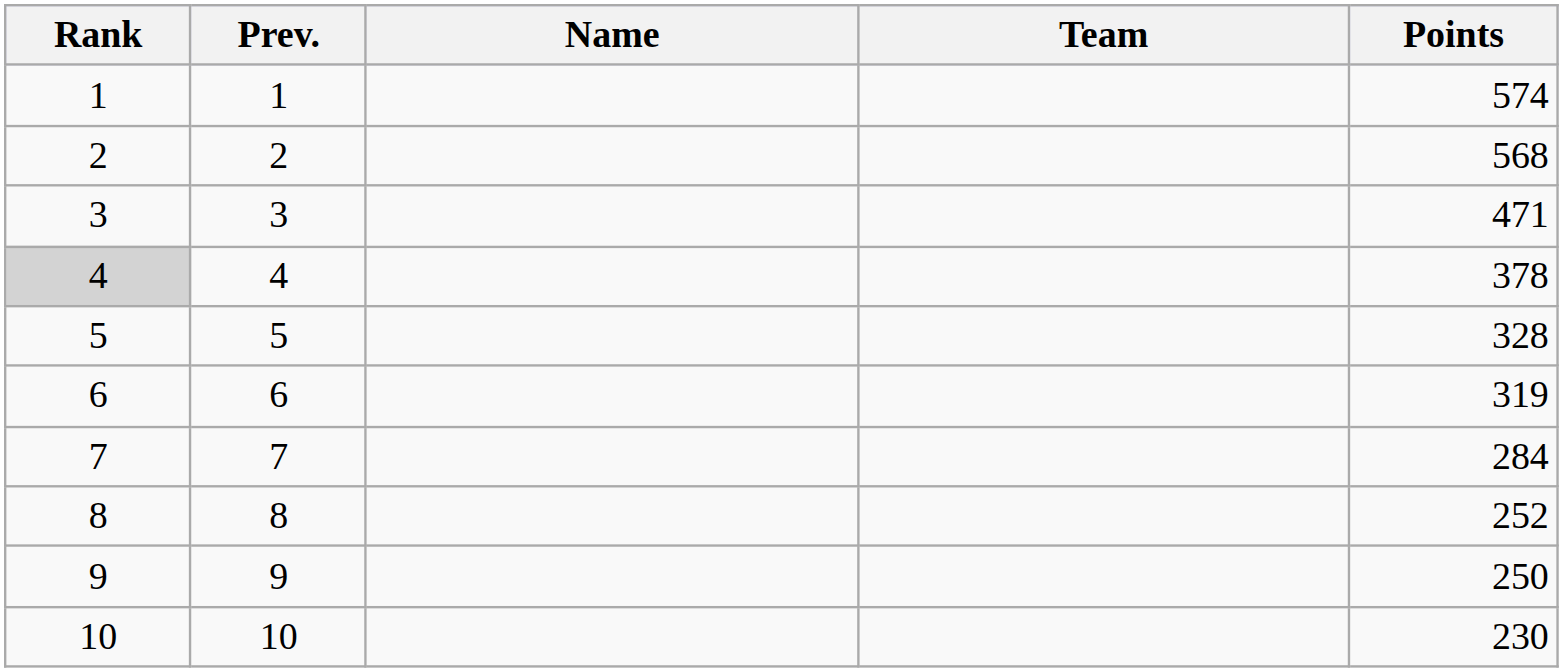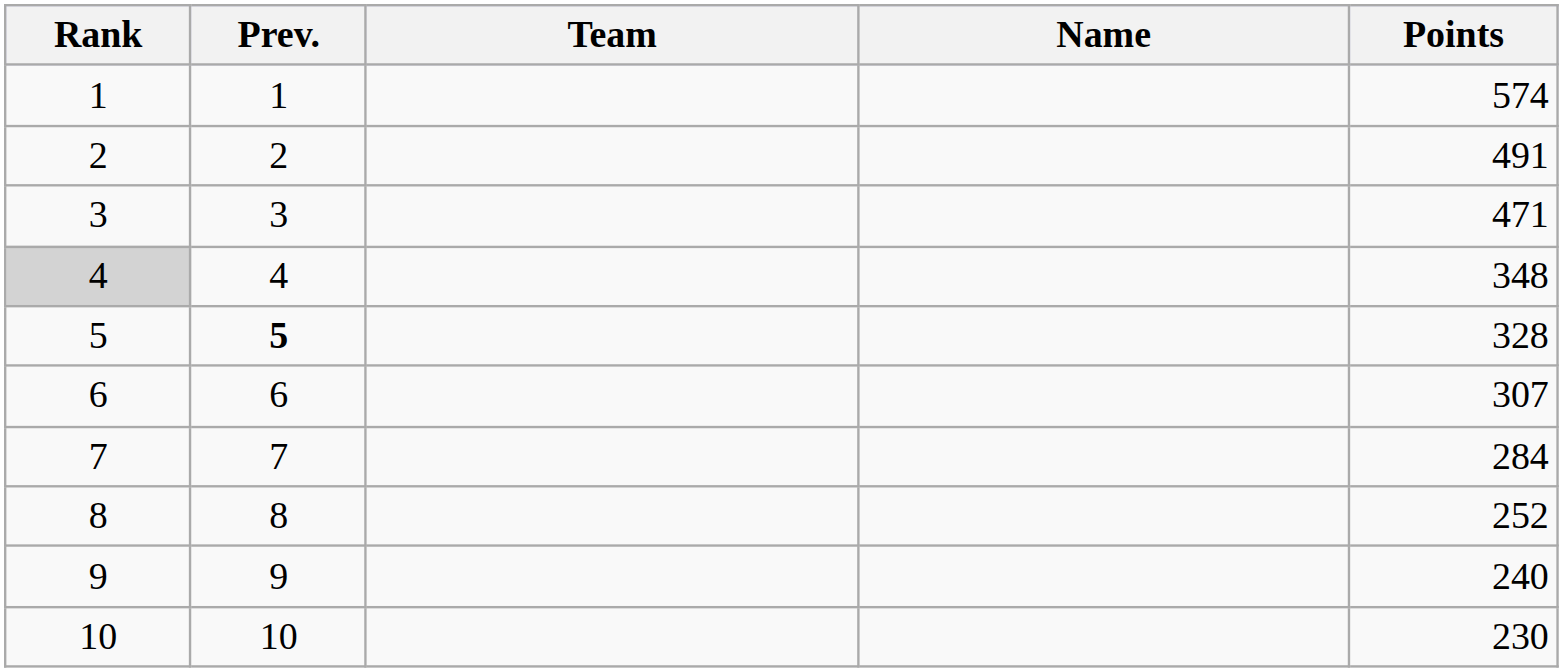columns swapped: (612, 34) <-> (1104, 34)
(1520, 154) 568 -> (1520, 154) 491
(1520, 275) 378 -> (1520, 275) 348
(279, 335) normal -> (279, 335) bold
(1520, 395) 319 -> (1520, 395) 307
(1520, 575) 250 -> (1520, 575) 240
